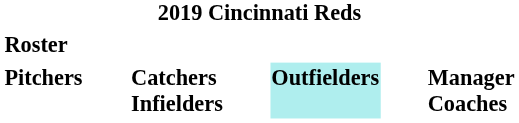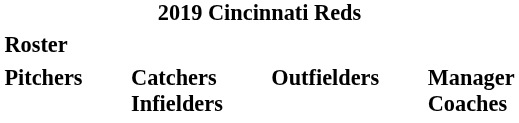(325, 77) paleturquoise background -> (325, 77) no background
